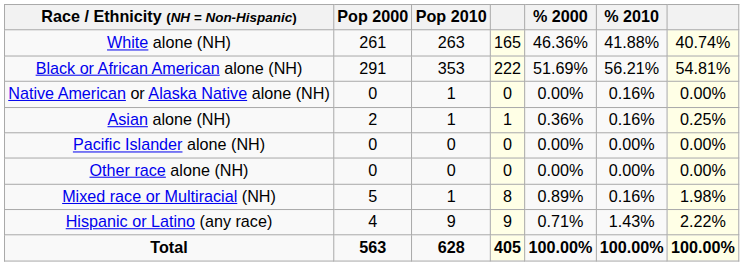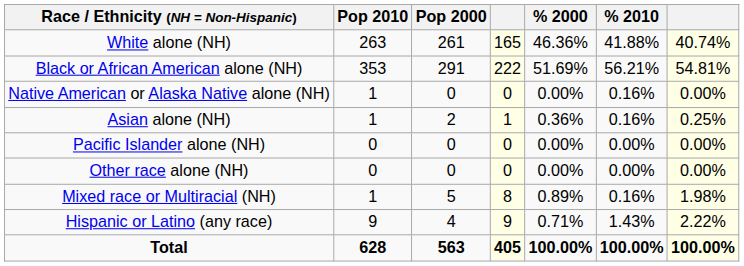columns swapped: (373, 17) <-> (451, 17)
